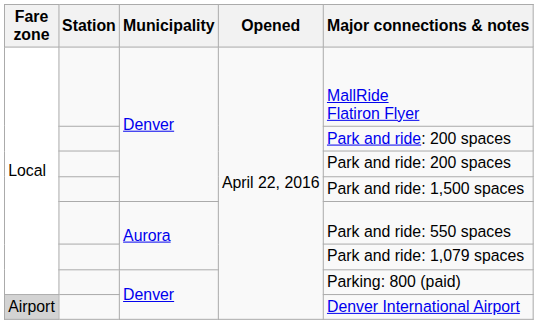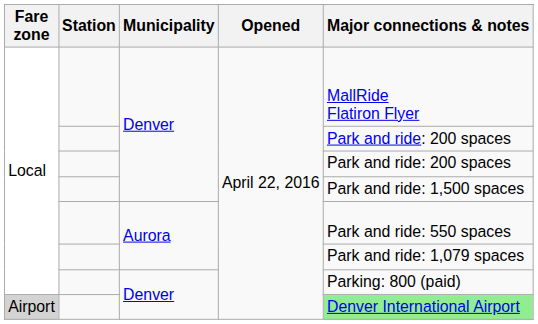(423, 307) no background -> (423, 307) lightgreen background
